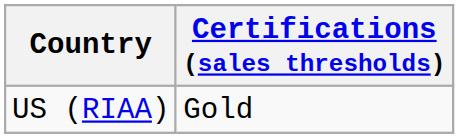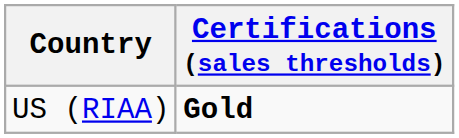(218, 110) normal -> (218, 110) bold
